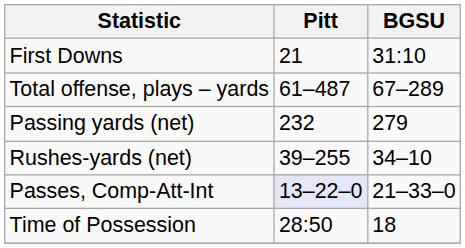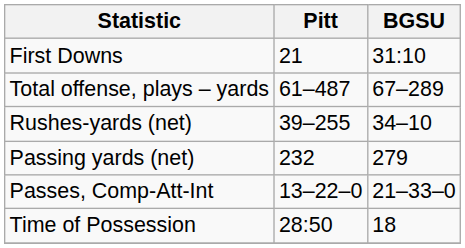rows swapped: (101, 157) <-> (102, 123)
(321, 191) lavender background -> (321, 191) no background
